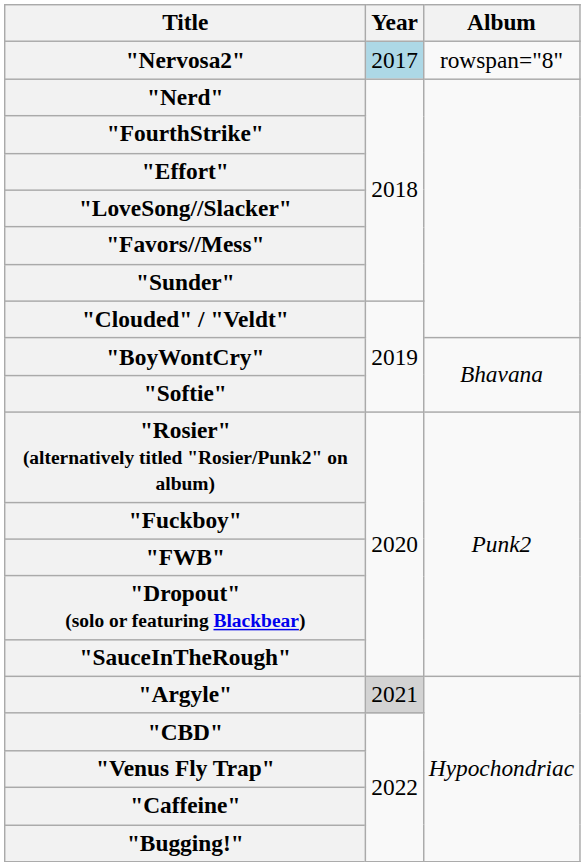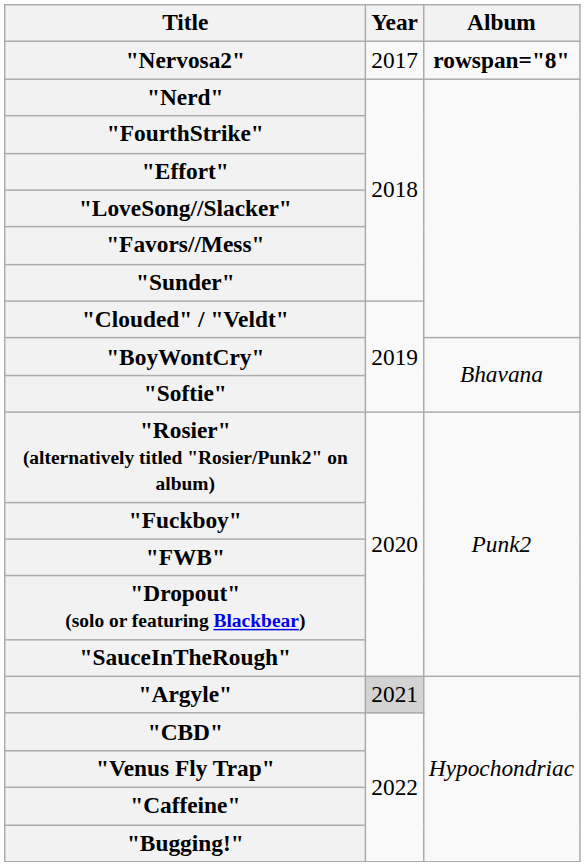(395, 60) lightblue background -> (395, 60) no background
(501, 60) normal -> (501, 60) bold
